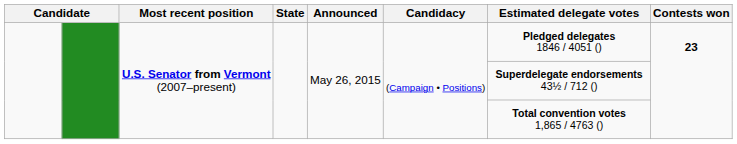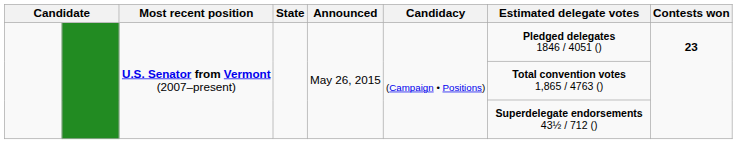(569, 81) Superdelegate endorsements 43½ / 712 () -> (569, 81) Total convention votes 1,865 / 4763 ()
(569, 120) Total convention votes 1,865 / 4763 () -> (569, 120) Superdelegate endorsements 43½ / 712 ()
